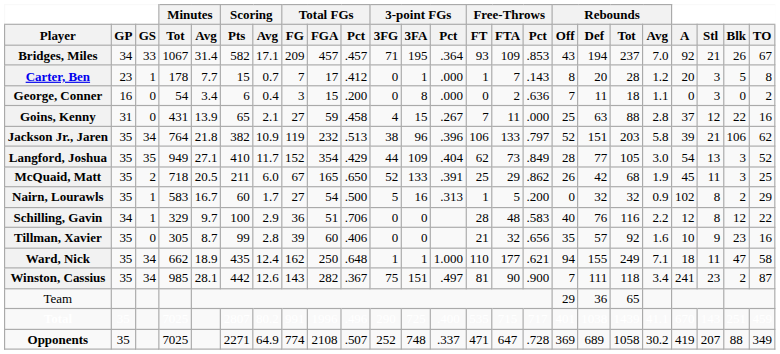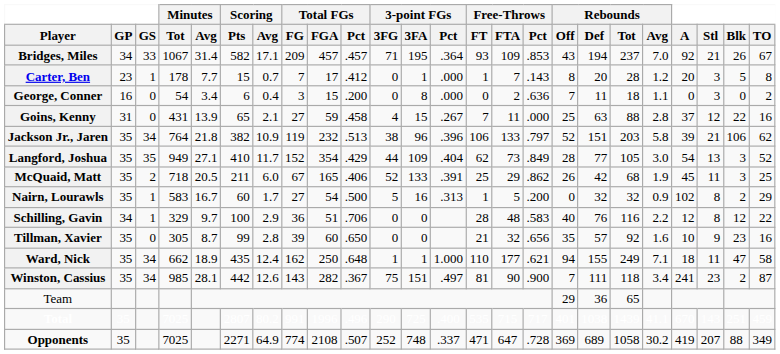(356, 177) .650 -> (356, 177) .406
(356, 238) .406 -> (356, 238) .650
